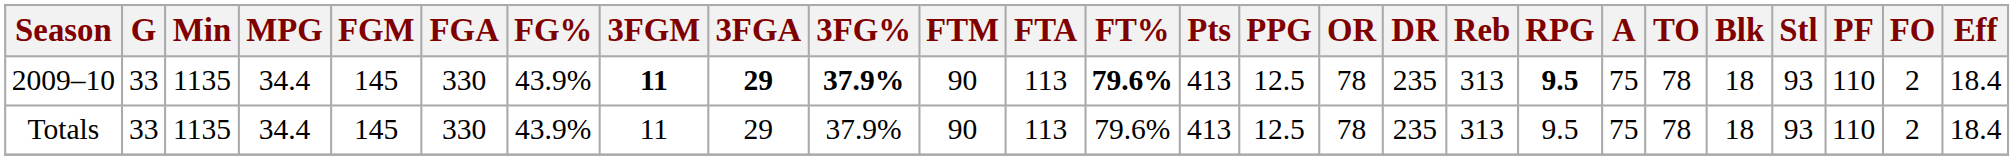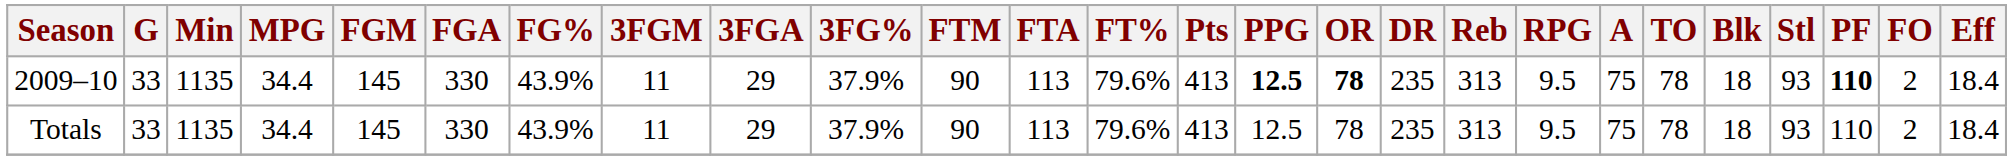(654, 80) bold -> (656, 80) normal
(758, 80) bold -> (761, 80) normal
(864, 80) bold -> (866, 80) normal
(1132, 80) bold -> (1132, 80) normal
(1279, 80) normal -> (1277, 80) bold
(1351, 80) normal -> (1349, 80) bold
(1560, 80) bold -> (1558, 80) normal
(1854, 80) normal -> (1851, 80) bold
